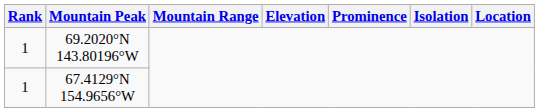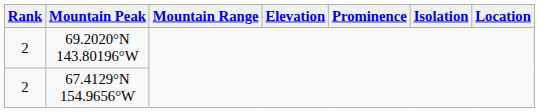(25, 47) 1 -> (25, 47) 2
(25, 87) 1 -> (25, 87) 2
